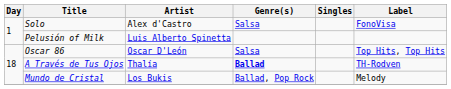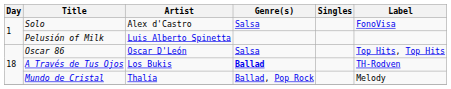(142, 64) Thalía -> (150, 64) Los Bukis
(150, 78) Los Bukis -> (142, 78) Thalía
